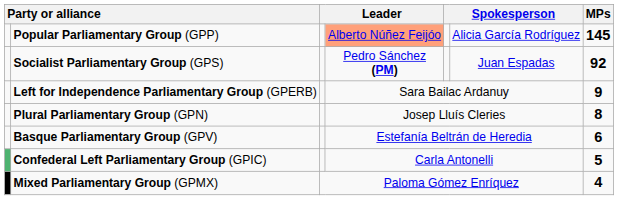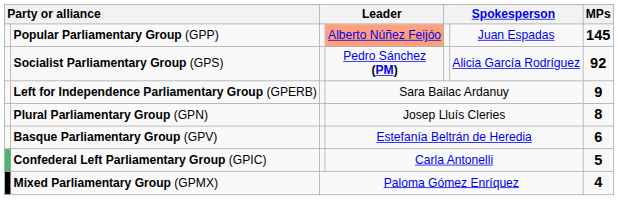(516, 35) Alicia García Rodríguez -> (516, 35) Juan Espadas
(516, 63) Juan Espadas -> (516, 63) Alicia García Rodríguez
